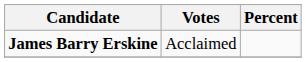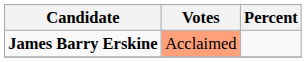(201, 43) no background -> (201, 43) lightsalmon background
